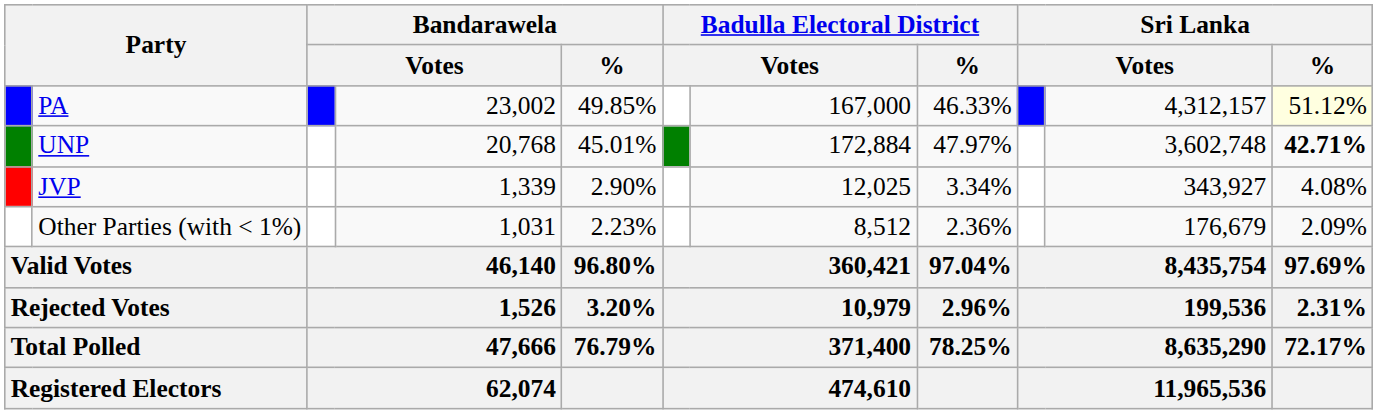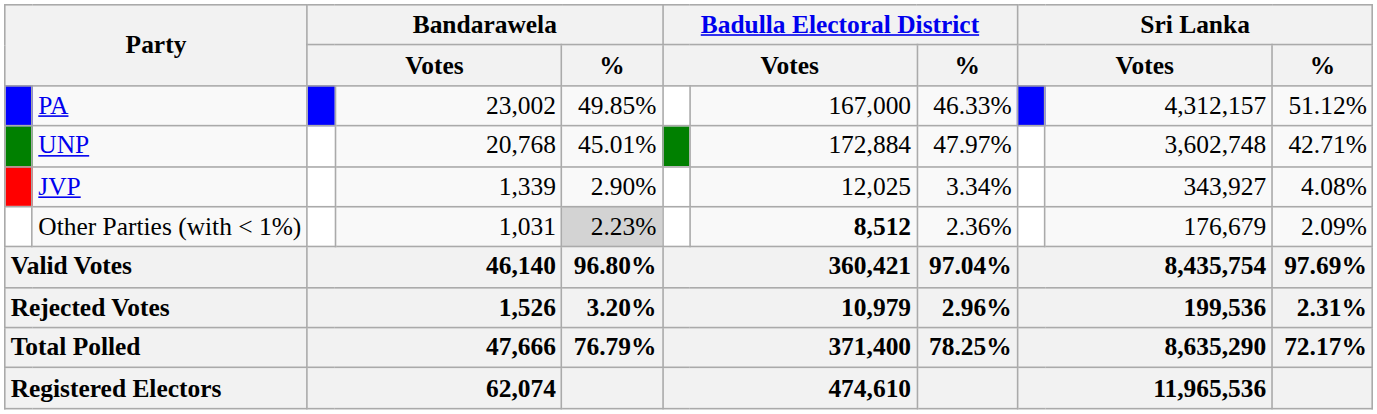(1328, 105) lightyellow background -> (1328, 105) no background
(1325, 145) bold -> (1328, 145) normal
(624, 226) no background -> (624, 226) lightgrey background
(882, 226) normal -> (882, 226) bold
